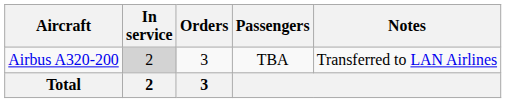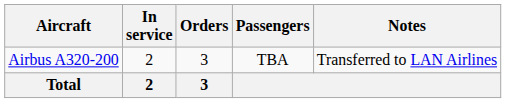(149, 60) lightgrey background -> (149, 60) no background
